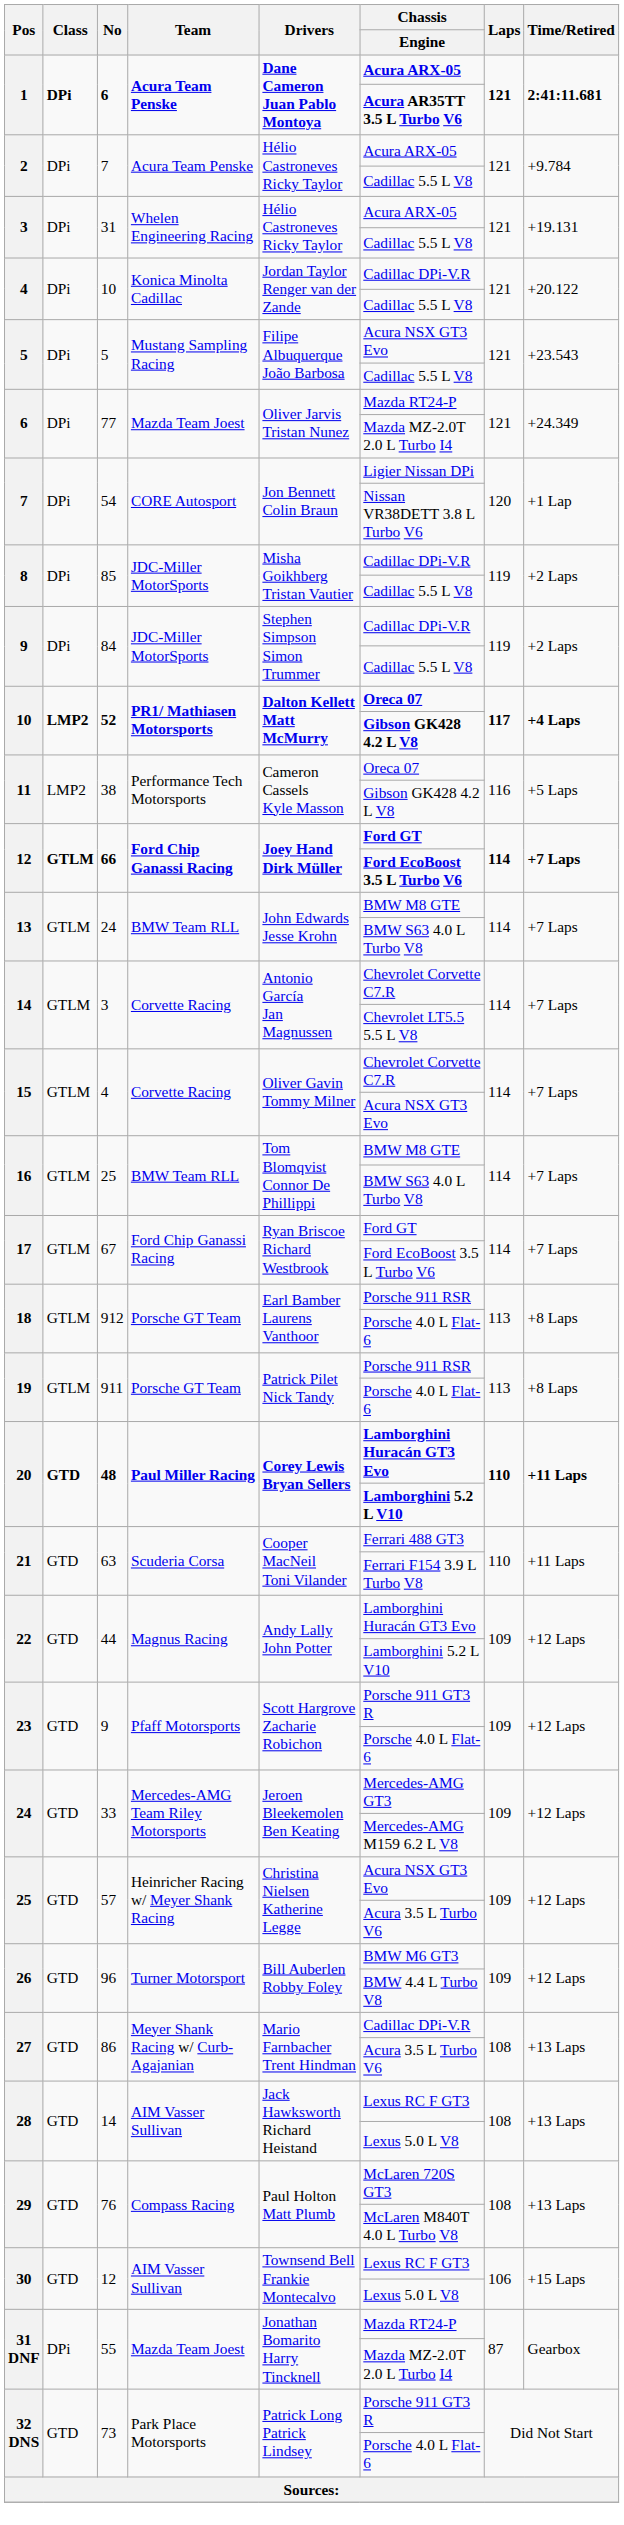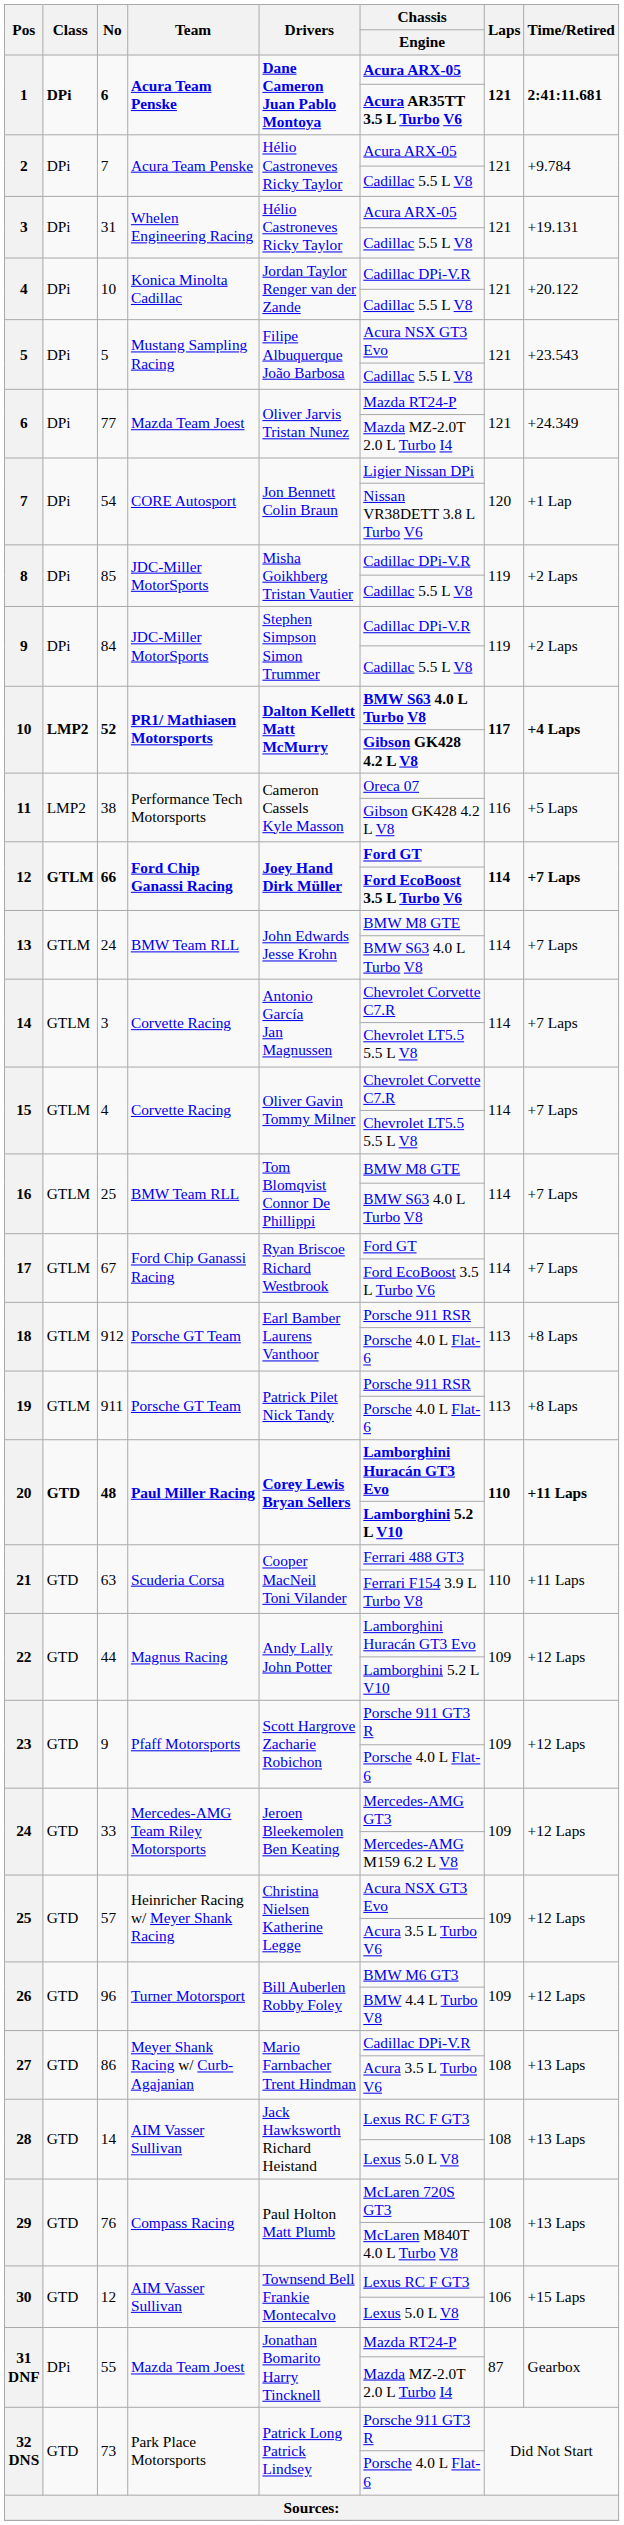(393, 698) Oreca 07 -> (416, 708) BMW S63 4.0 L Turbo V8
(415, 1113) Acura NSX GT3 Evo -> (414, 1131) Chevrolet LT5.5 5.5 L V8
